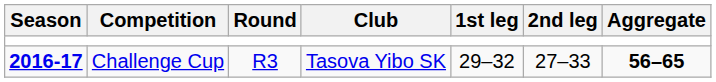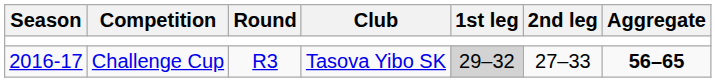(46, 61) bold -> (46, 61) normal
(487, 61) no background -> (487, 61) lightgrey background
